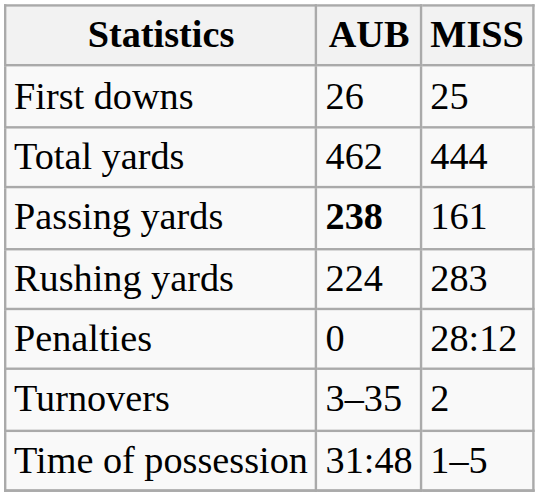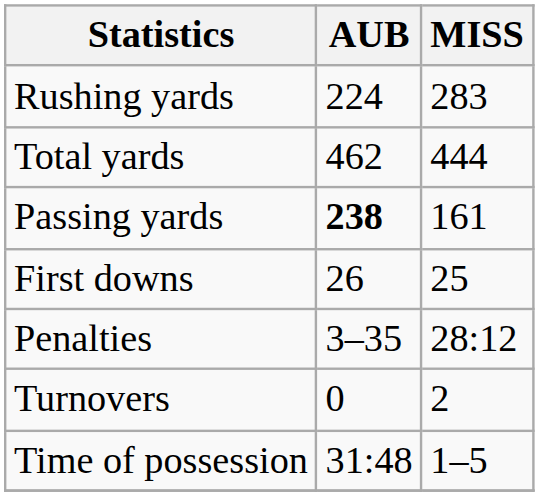rows swapped: (104, 95) <-> (124, 277)
(335, 338) 0 -> (364, 338) 3–35
(364, 398) 3–35 -> (335, 398) 0
